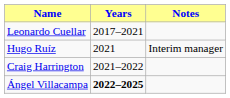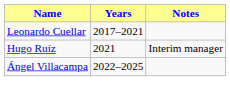- row: (45, 66)
(118, 84) bold -> (118, 66) normal
